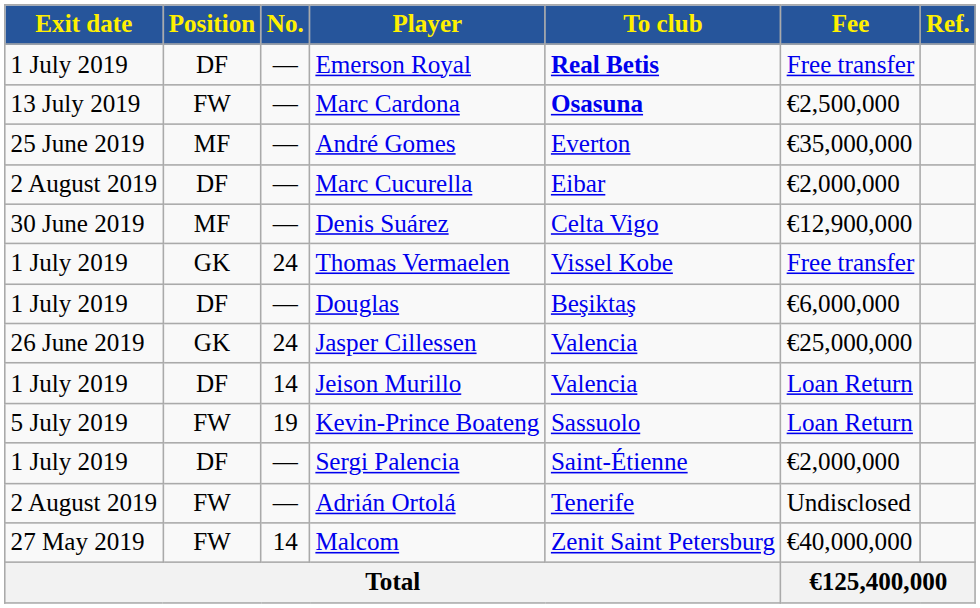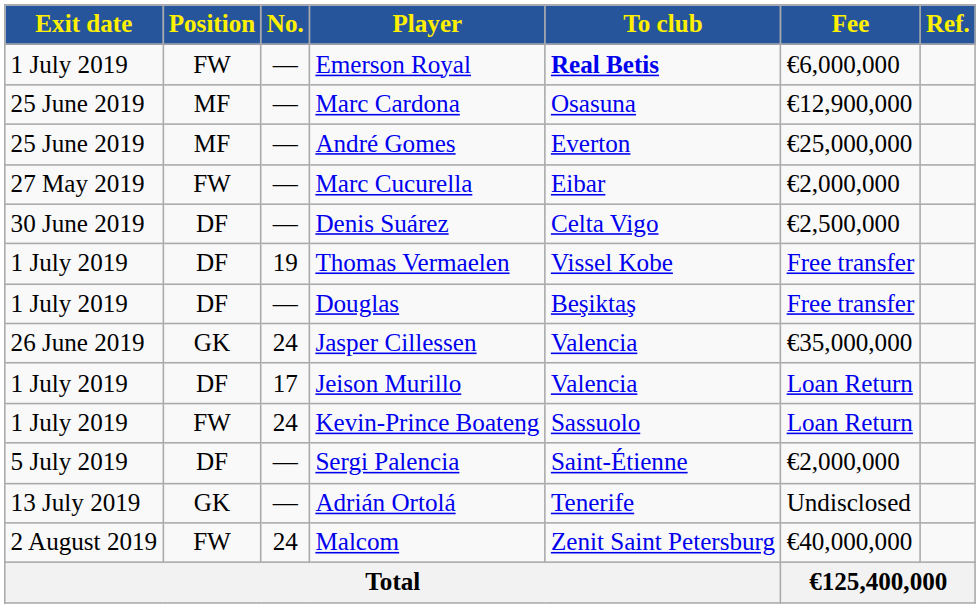(212, 64) DF -> (212, 64) FW
(850, 64) Free transfer -> (843, 64) €6,000,000
(75, 104) 13 July 2019 -> (78, 104) 25 June 2019
(212, 104) FW -> (212, 104) MF
(597, 104) bold -> (593, 104) normal
(843, 104) €2,500,000 -> (849, 104) €12,900,000
(849, 143) €35,000,000 -> (849, 143) €25,000,000
(84, 183) 2 August 2019 -> (78, 183) 27 May 2019
(212, 183) DF -> (212, 183) FW
(212, 223) MF -> (212, 223) DF
(849, 223) €12,900,000 -> (843, 223) €2,500,000
(212, 263) GK -> (212, 263) DF
(285, 263) 24 -> (285, 263) 19
(843, 303) €6,000,000 -> (850, 303) Free transfer
(849, 343) €25,000,000 -> (849, 343) €35,000,000
(285, 382) 14 -> (285, 382) 17
(69, 422) 5 July 2019 -> (69, 422) 1 July 2019
(285, 422) 19 -> (285, 422) 24
(69, 462) 1 July 2019 -> (69, 462) 5 July 2019
(84, 502) 2 August 2019 -> (75, 502) 13 July 2019
(212, 502) FW -> (212, 502) GK
(78, 542) 27 May 2019 -> (84, 542) 2 August 2019
(285, 542) 14 -> (285, 542) 24
